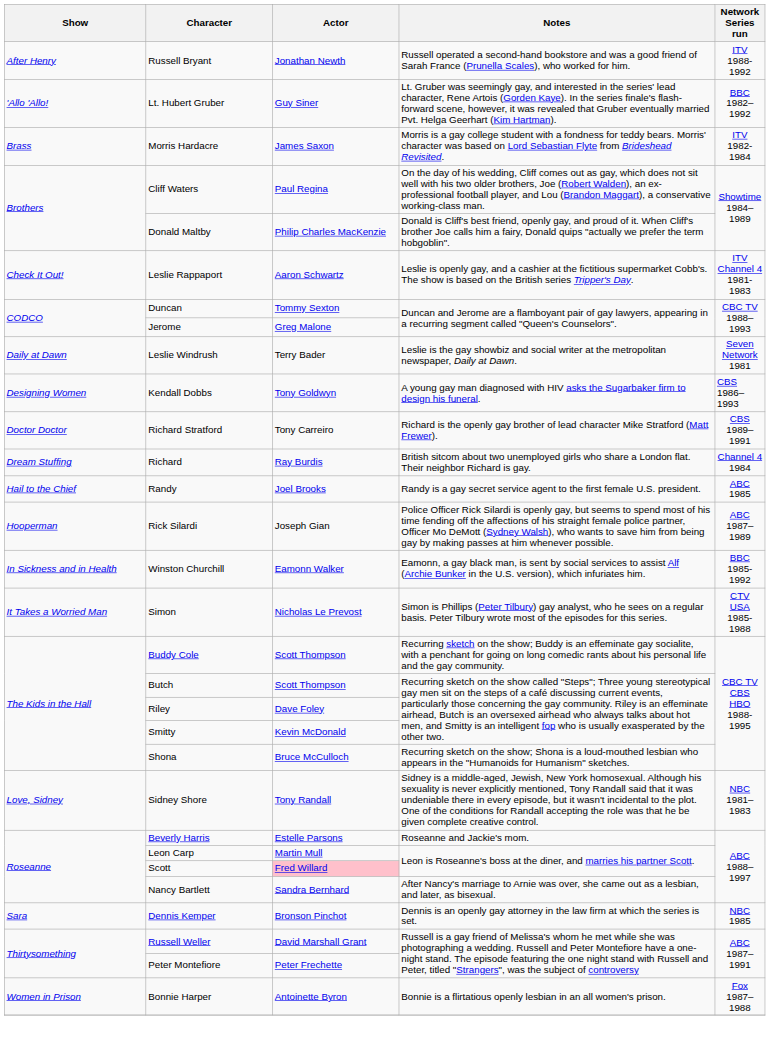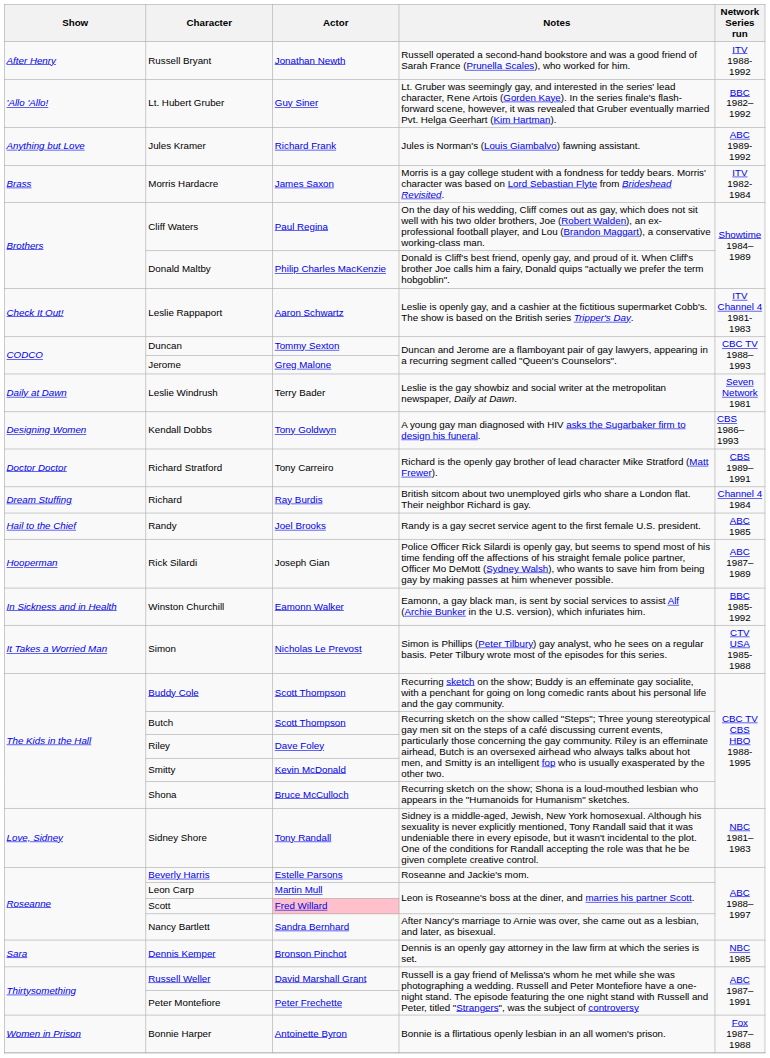+ row: (177, 146)
